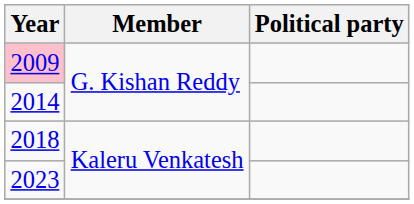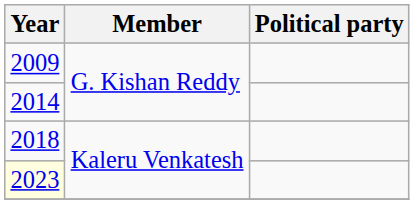(35, 62) pink background -> (35, 62) no background
(35, 179) no background -> (35, 179) lightyellow background
